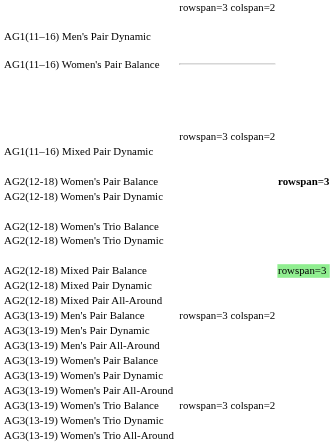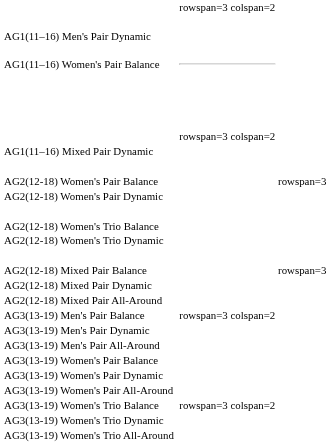(304, 181) bold -> (302, 181) normal
(302, 271) lightgreen background -> (302, 271) no background
